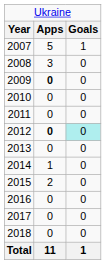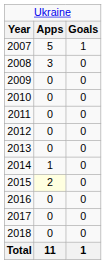(50, 81) bold -> (50, 81) normal
(50, 132) bold -> (50, 132) normal
(83, 132) paleturquoise background -> (83, 132) no background
(50, 183) no background -> (50, 183) lightyellow background
